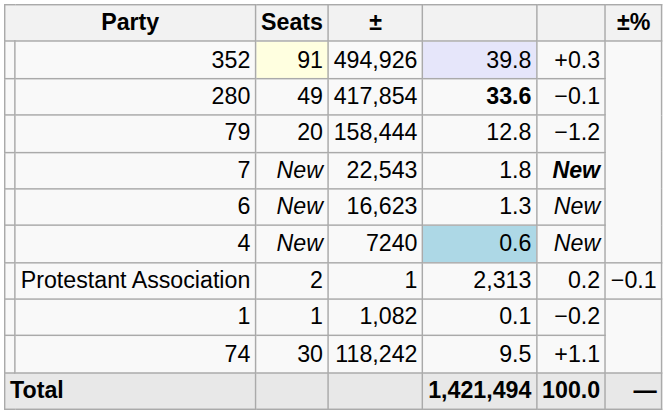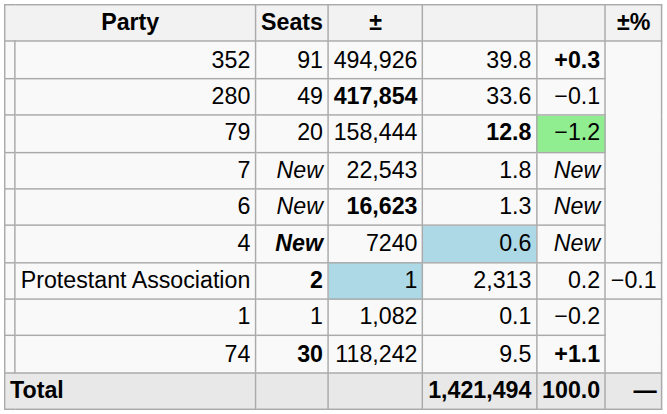(310, 59) lightyellow background -> (310, 59) no background
(509, 59) lavender background -> (509, 59) no background
(577, 59) normal -> (577, 59) bold
(376, 96) normal -> (376, 96) bold
(509, 96) bold -> (509, 96) normal
(509, 133) normal -> (509, 133) bold
(577, 133) no background -> (577, 133) lightgreen background
(576, 170) bold -> (577, 170) normal
(382, 206) normal -> (382, 206) bold
(300, 243) normal -> (299, 243) bold
(316, 280) normal -> (316, 280) bold
(411, 280) no background -> (411, 280) lightblue background
(310, 354) normal -> (310, 354) bold
(577, 354) normal -> (577, 354) bold
